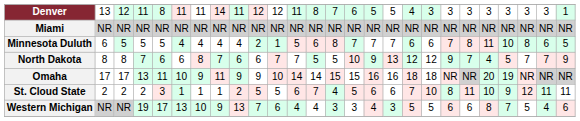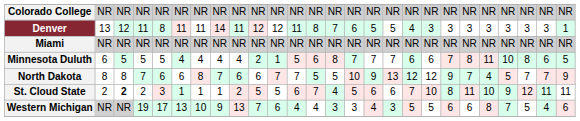+ row: (50, 12)
- row: (50, 76)
(124, 92) normal -> (124, 92) bold
